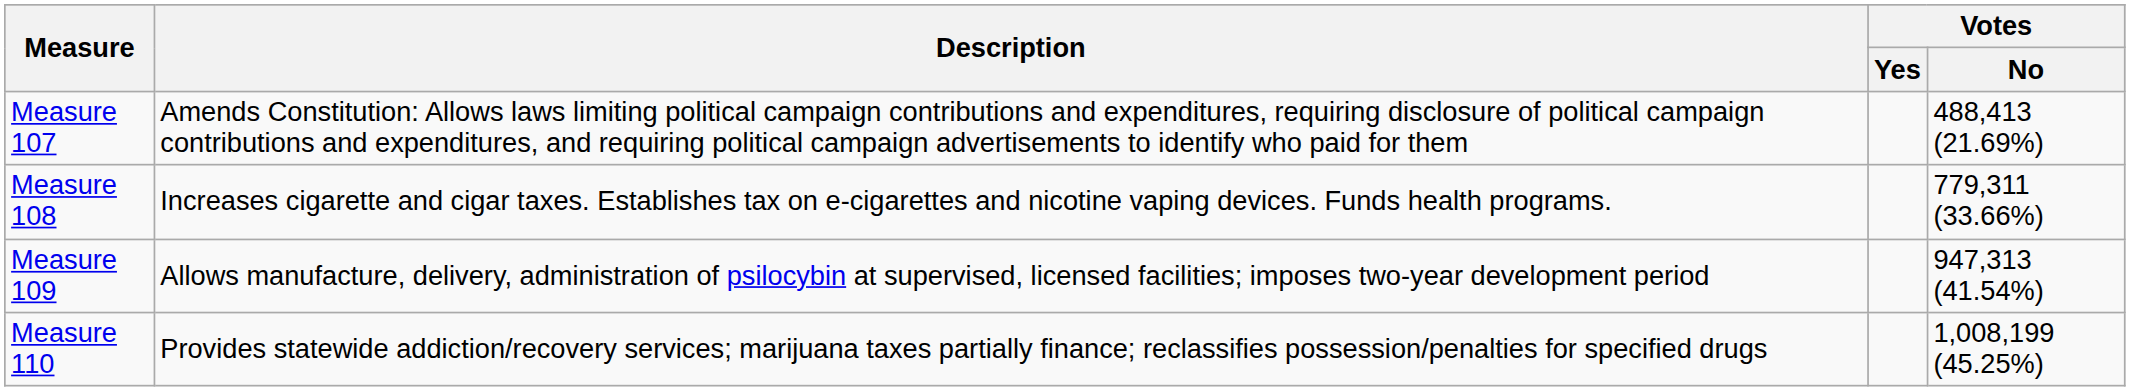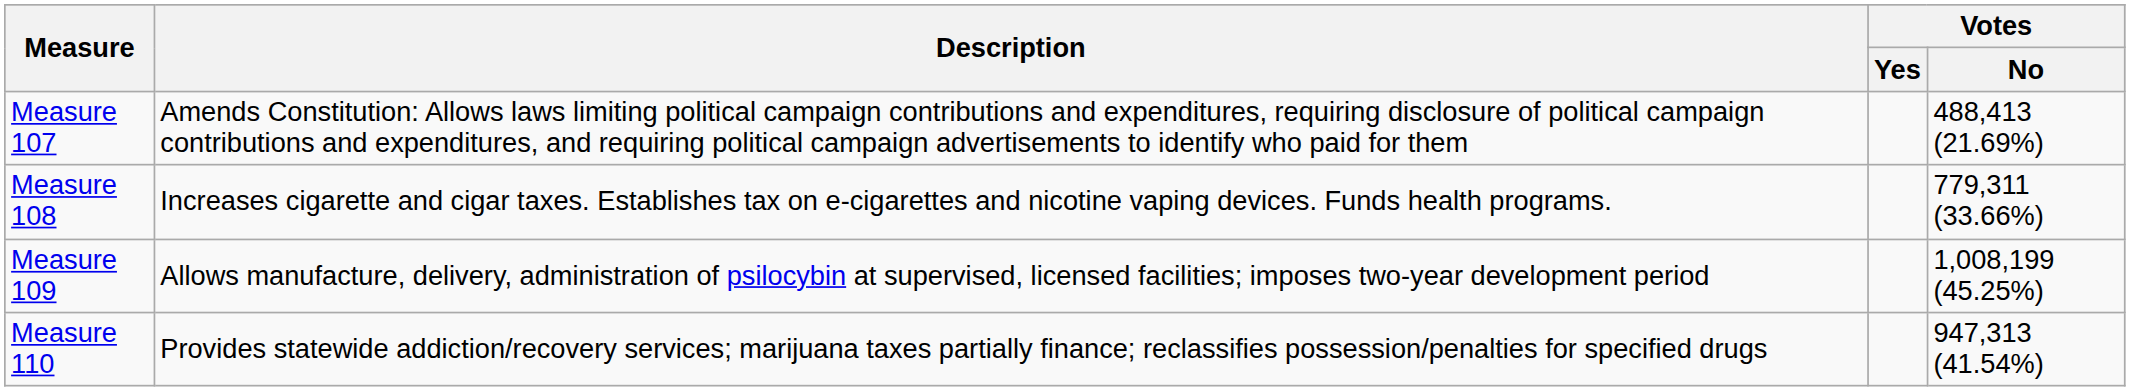(1989, 275) 947,313 (41.54%) -> (1994, 275) 1,008,199 (45.25%)
(1994, 348) 1,008,199 (45.25%) -> (1989, 348) 947,313 (41.54%)
